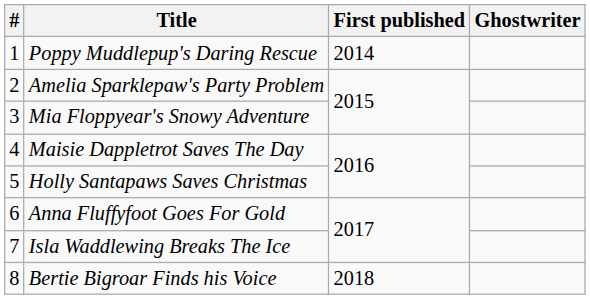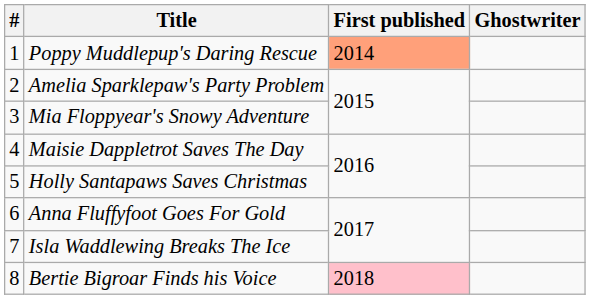(354, 52) no background -> (354, 52) lightsalmon background
(354, 278) no background -> (354, 278) pink background
